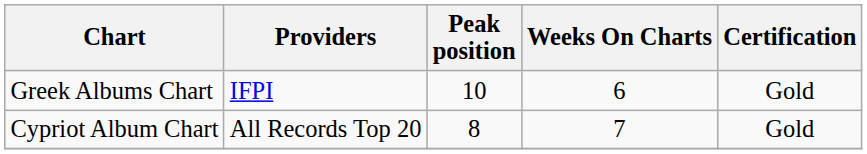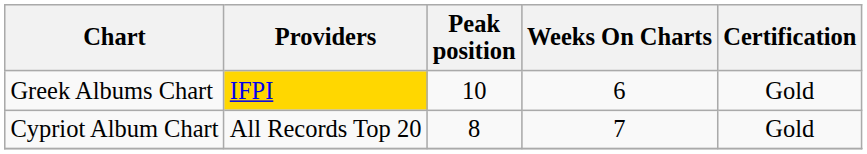(252, 90) no background -> (252, 90) gold background
